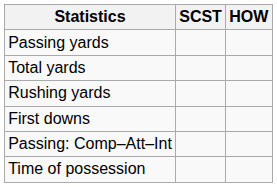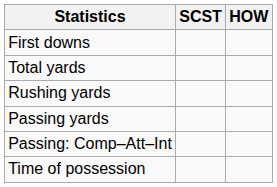rows swapped: (49, 118) <-> (58, 42)
